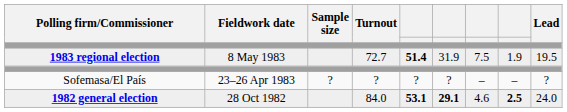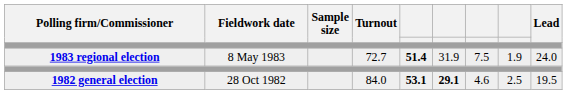(546, 57) 19.5 -> (546, 57) 24.0
- row: (105, 80)
(514, 98) bold -> (514, 80) normal
(546, 98) 24.0 -> (546, 80) 19.5
